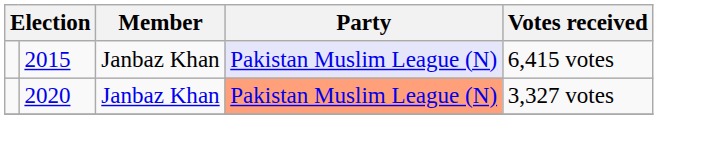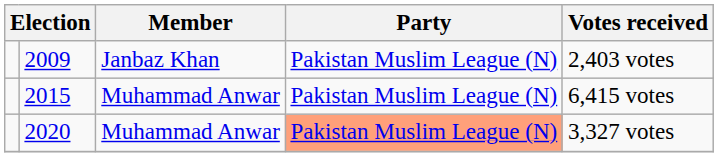+ row: (47, 59)
(160, 59) Janbaz Khan -> (191, 95) Muhammad Anwar
(364, 59) lavender background -> (424, 95) no background
(160, 95) Janbaz Khan -> (191, 132) Muhammad Anwar
